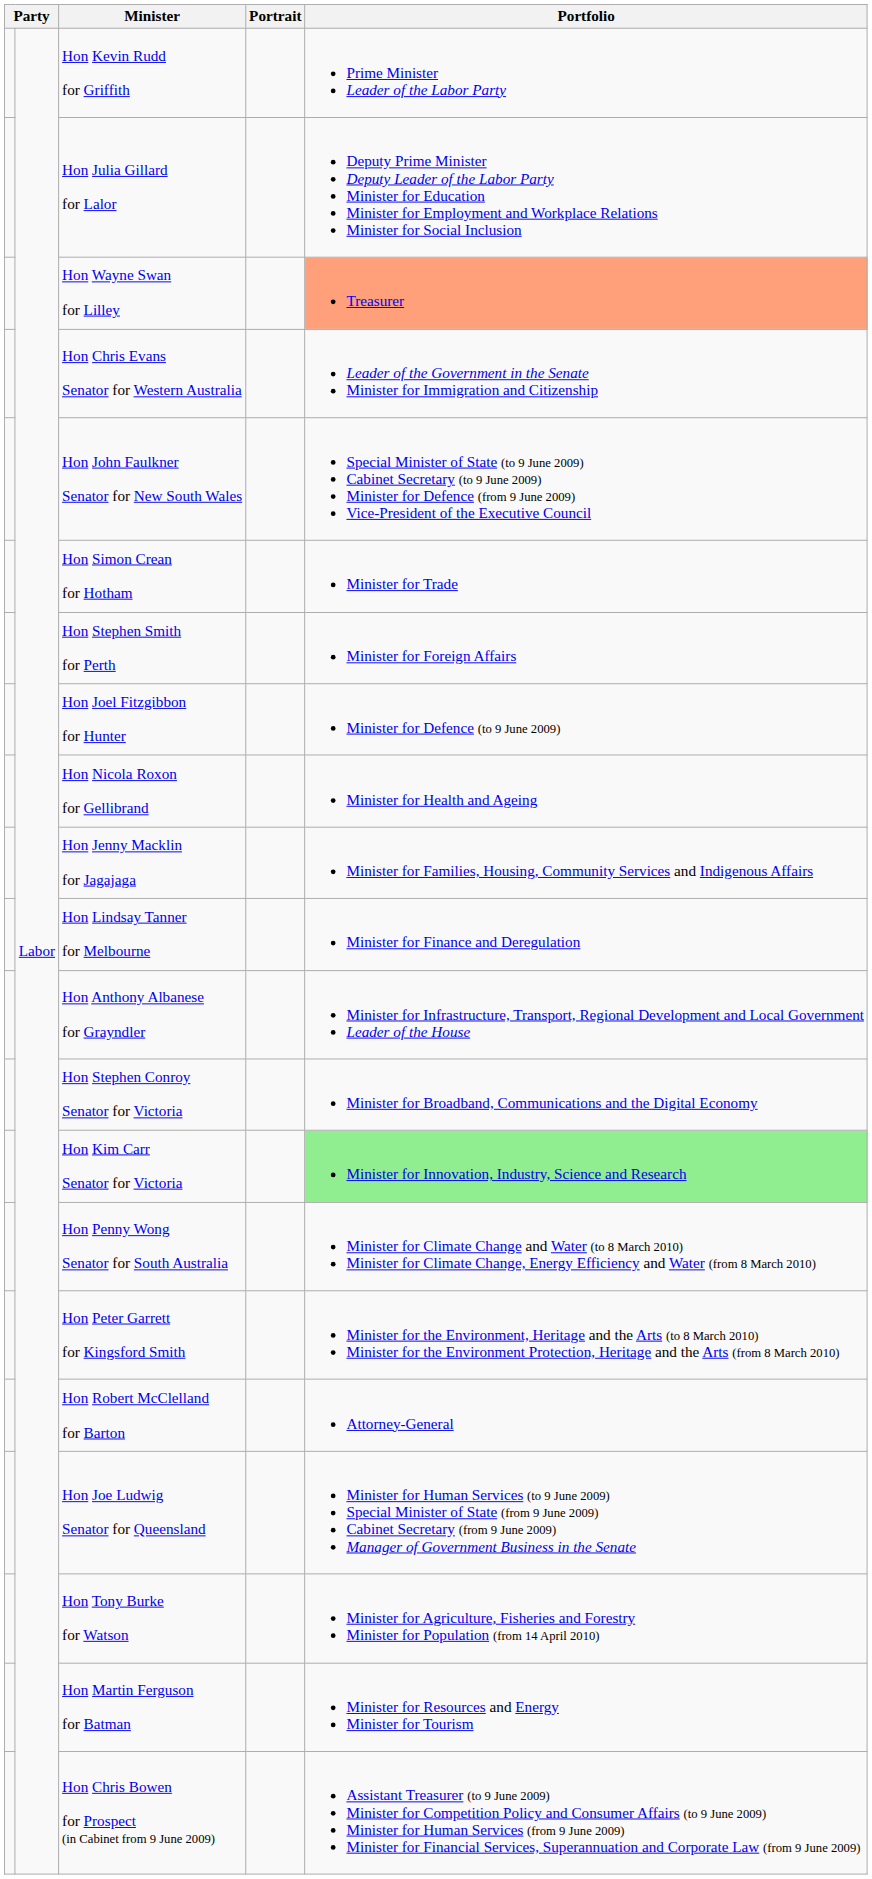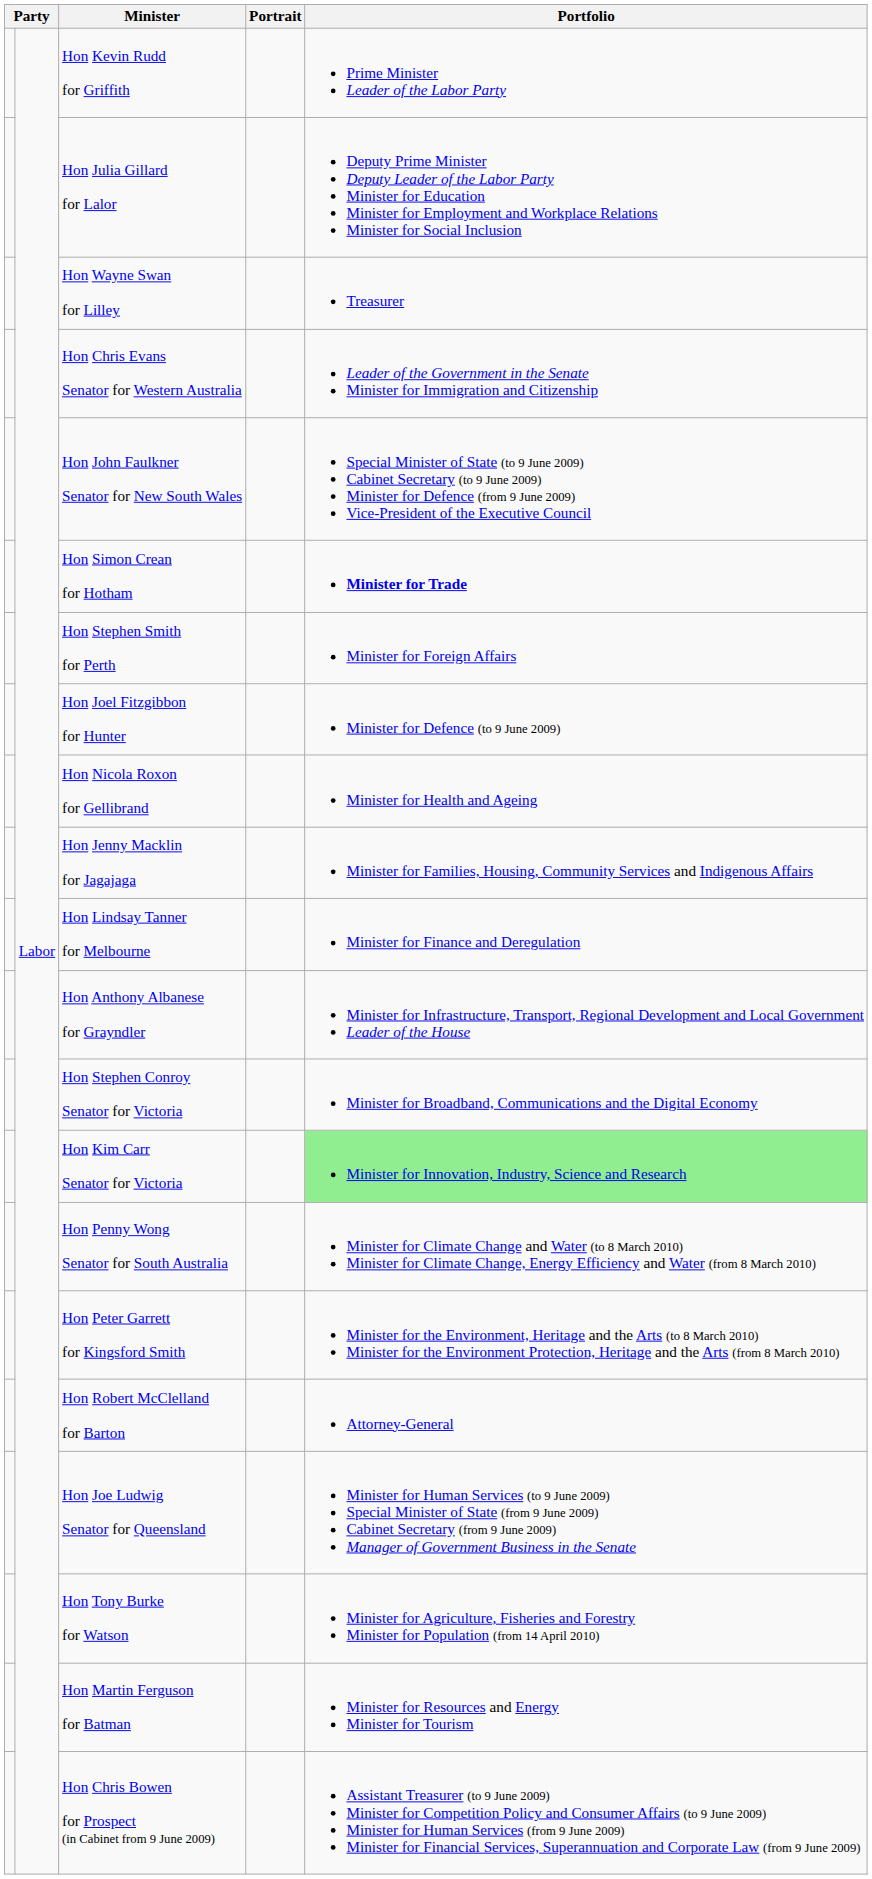(586, 302) lightsalmon background -> (586, 302) no background
(586, 585) normal -> (586, 585) bold
